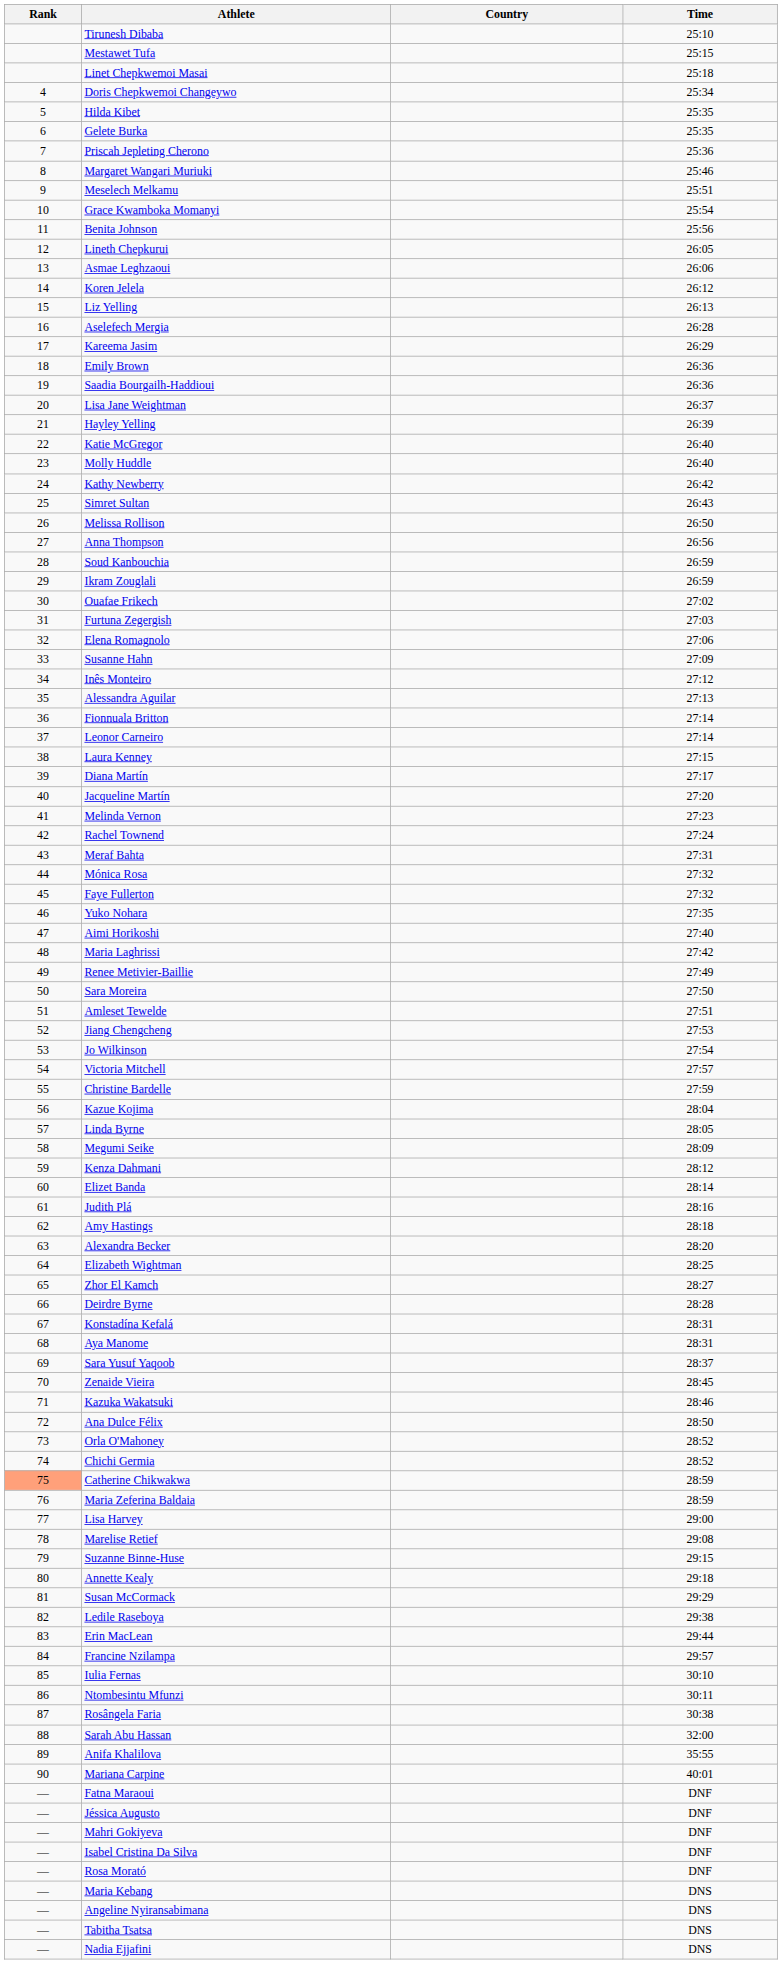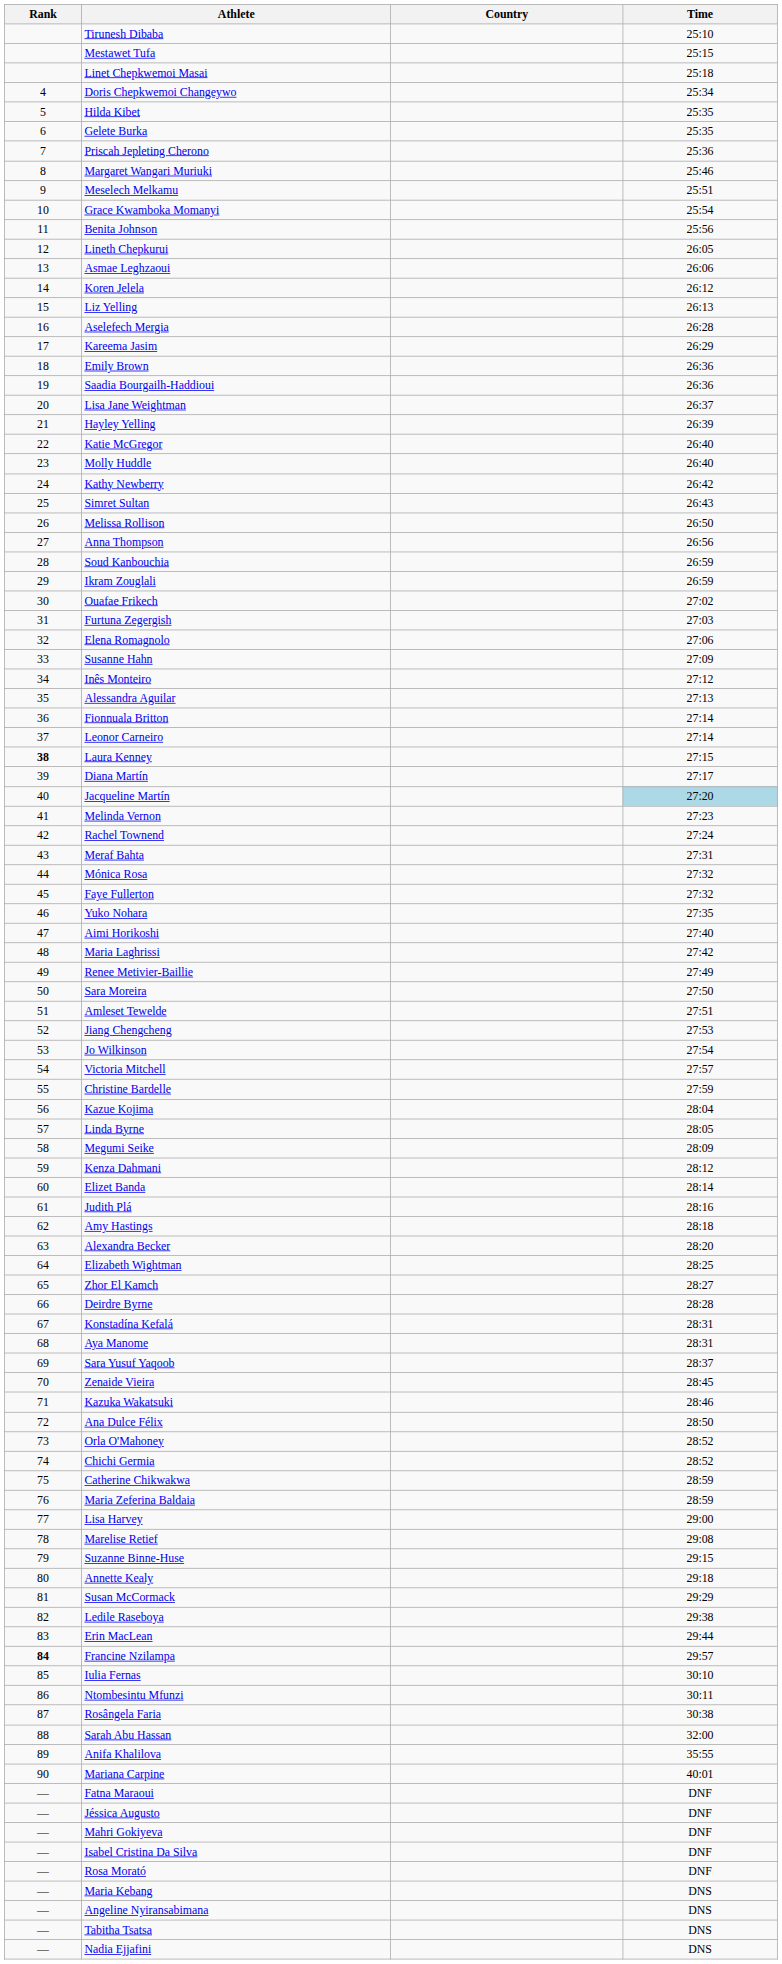(43, 757) normal -> (43, 757) bold
(700, 796) no background -> (700, 796) lightblue background
(43, 1480) lightsalmon background -> (43, 1480) no background
(43, 1656) normal -> (43, 1656) bold
